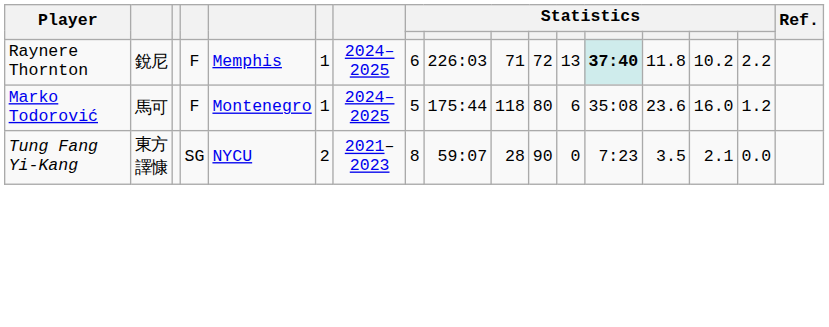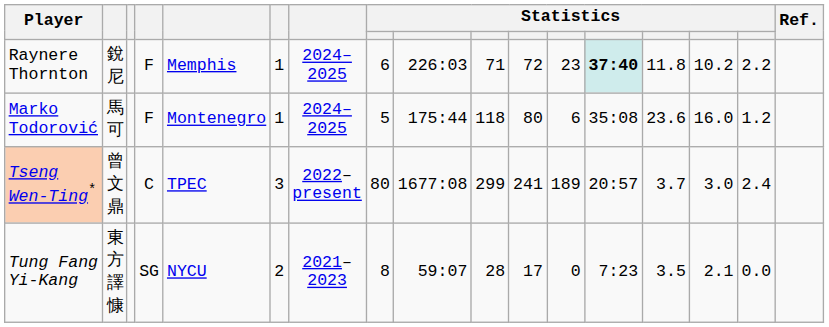(571, 62) 13 -> (571, 66) 23
+ row: (52, 185)
(543, 157) 90 -> (533, 273) 17
